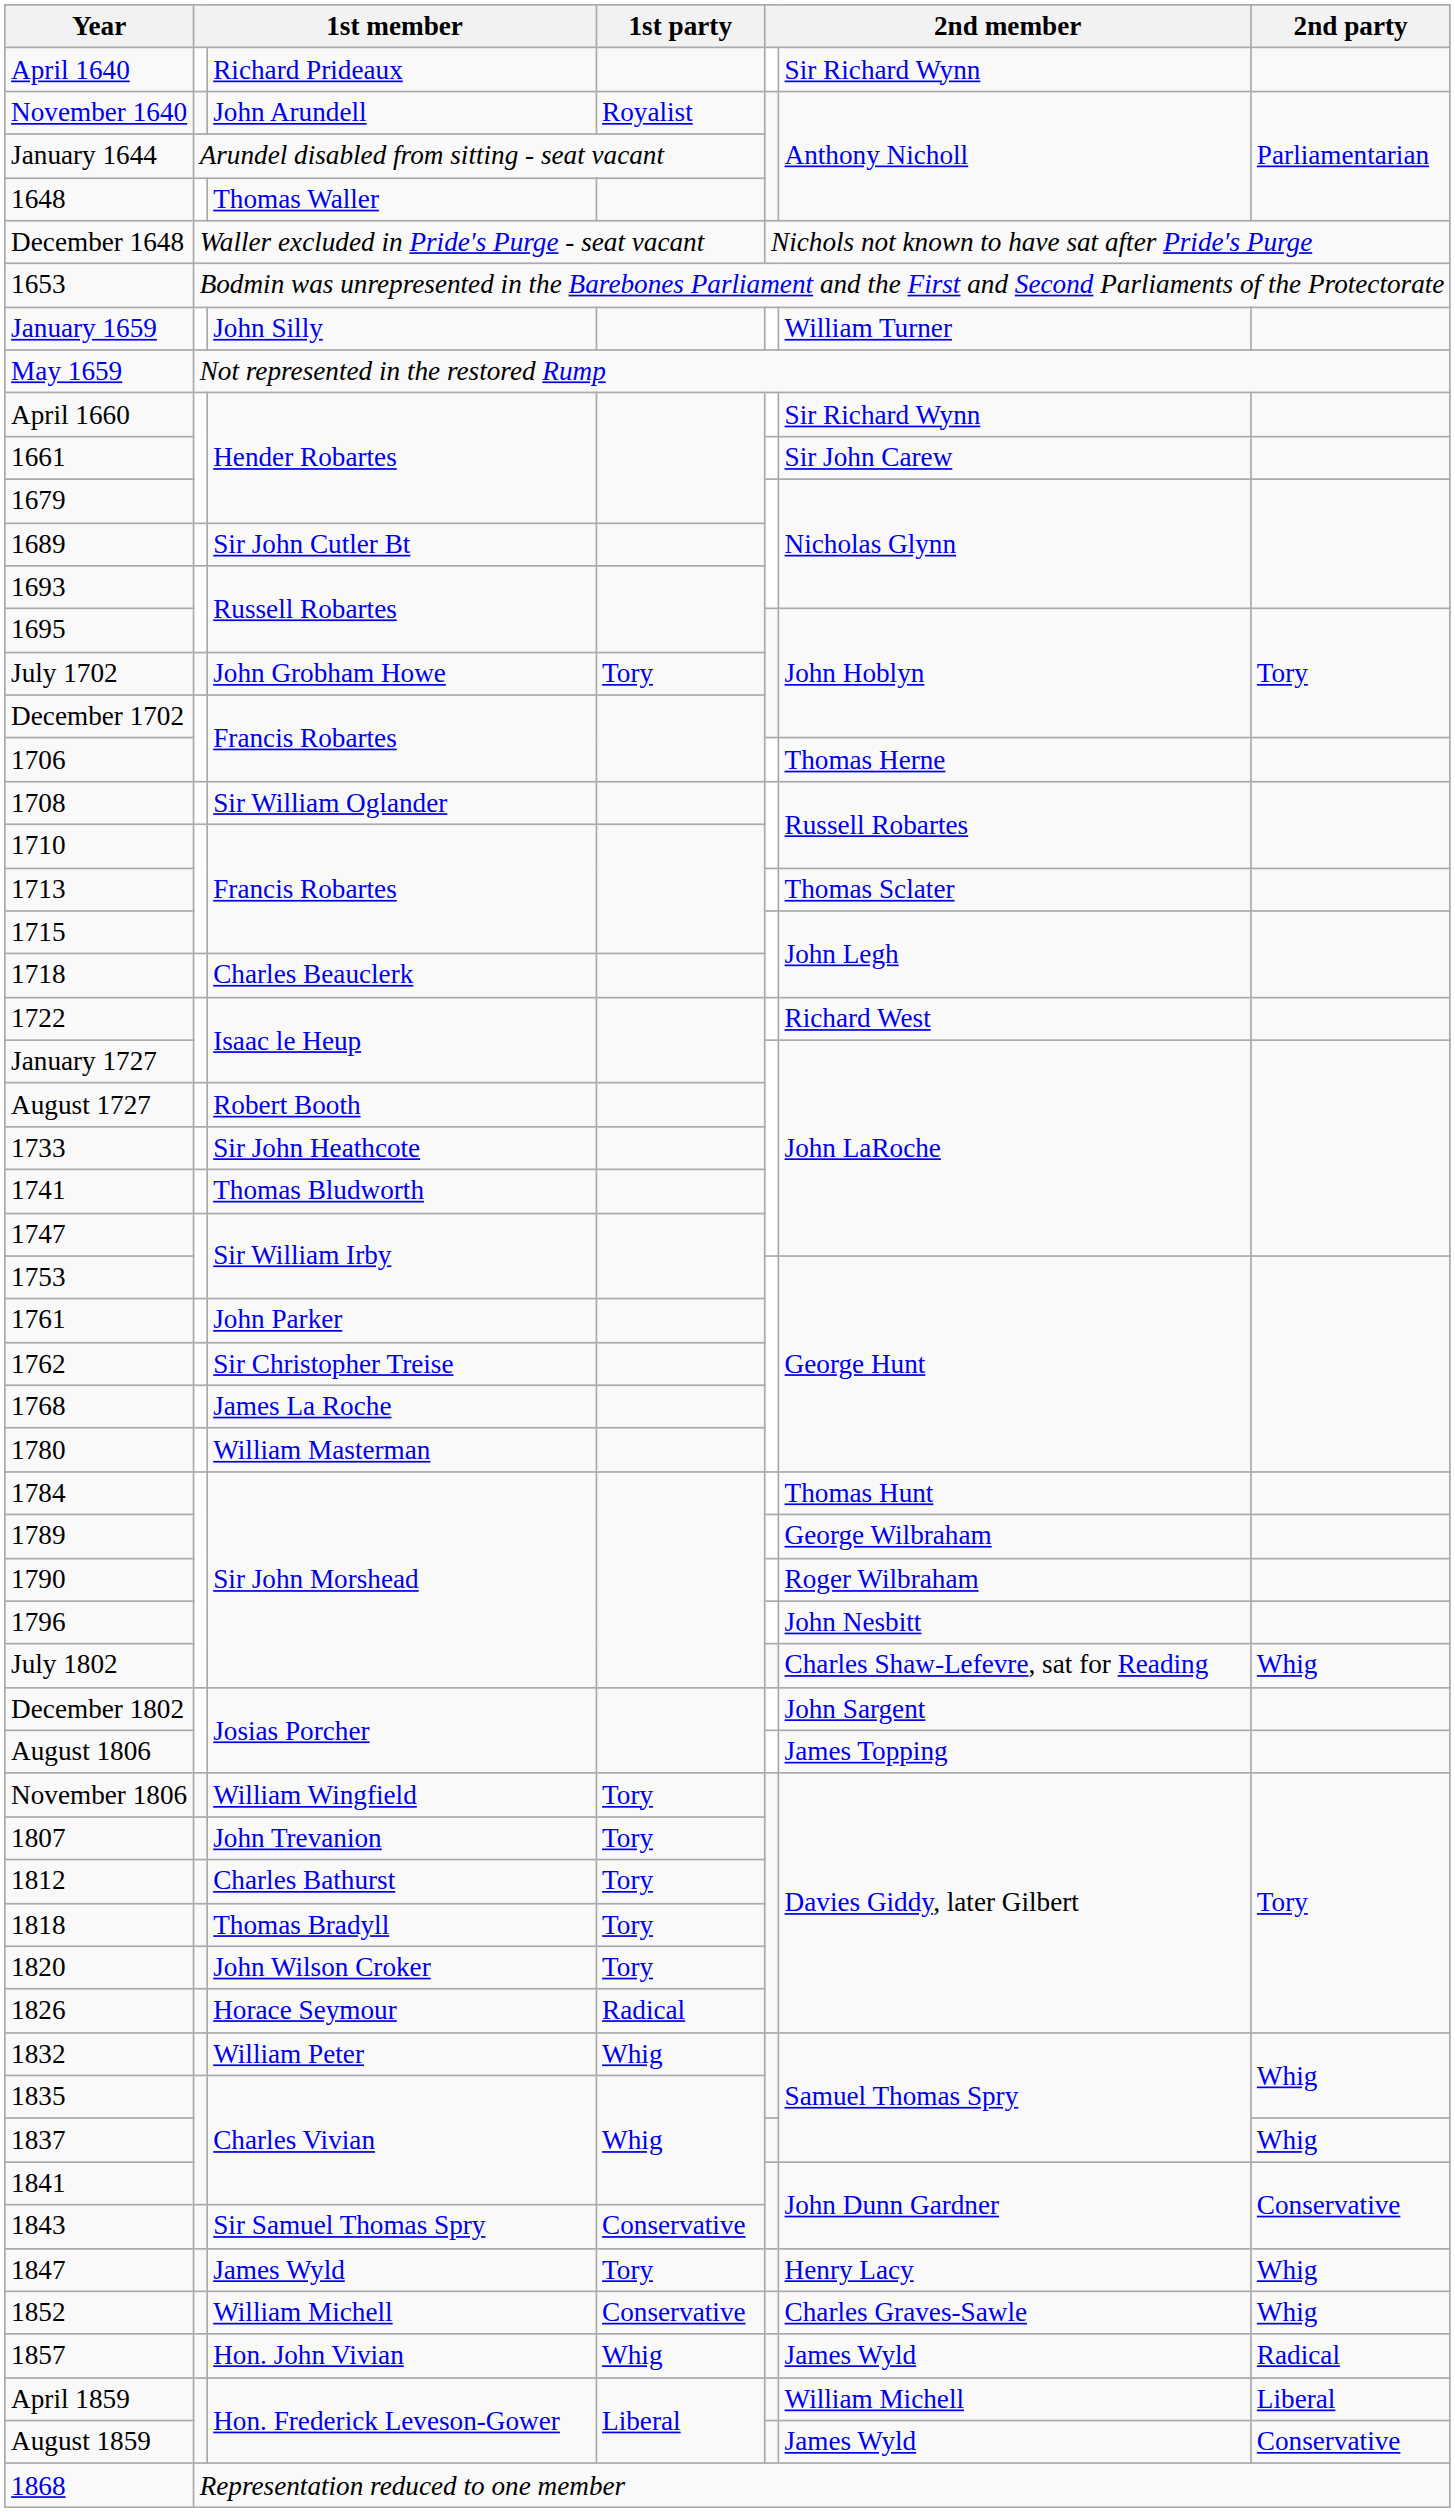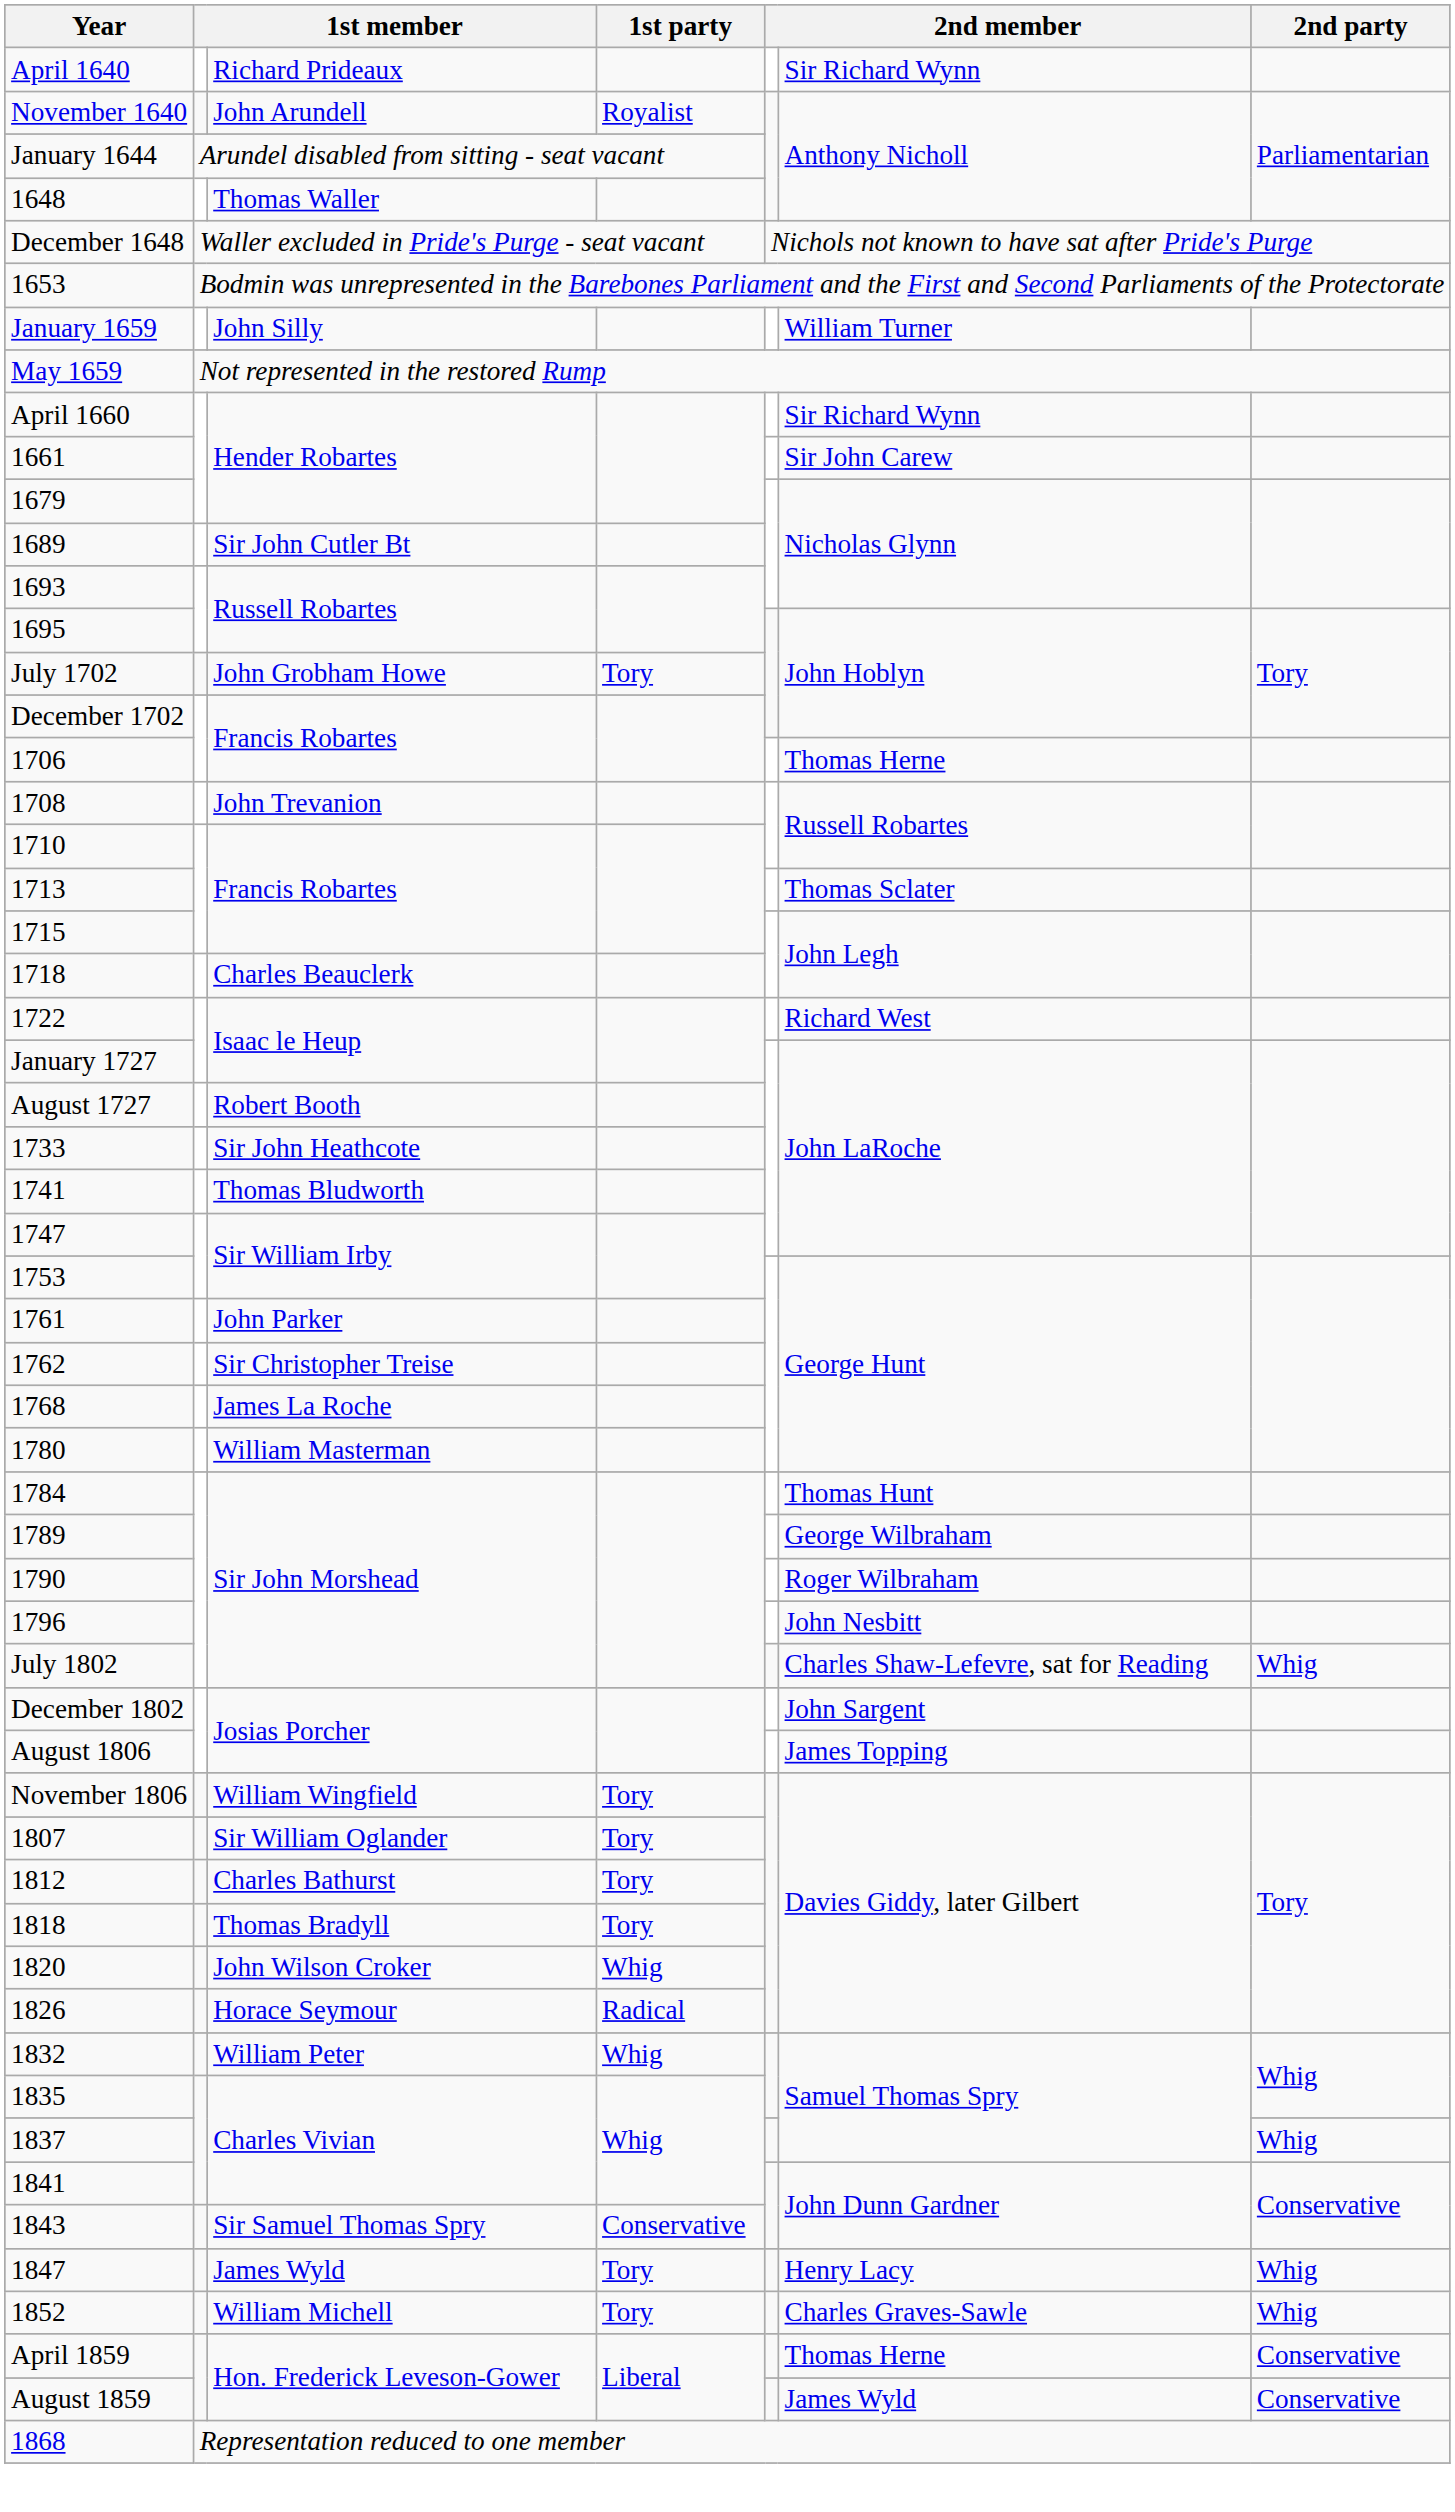(330, 802) Sir William Oglander -> (297, 802) John Trevanion
(297, 1837) John Trevanion -> (330, 1837) Sir William Oglander
(628, 1967) Tory -> (632, 1967) Whig
(674, 2312) Conservative -> (628, 2312) Tory
- row: (38, 2355)
(874, 2398) William Michell -> (865, 2355) Thomas Herne
(1296, 2398) Liberal -> (1329, 2355) Conservative
